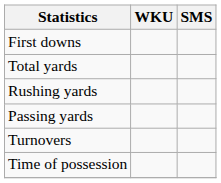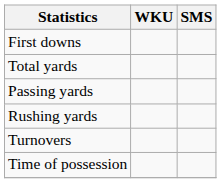rows swapped: (53, 91) <-> (51, 115)
